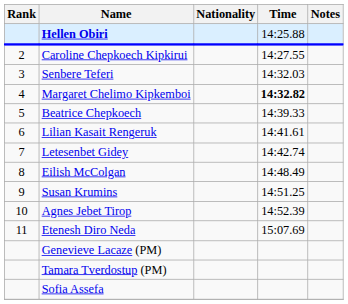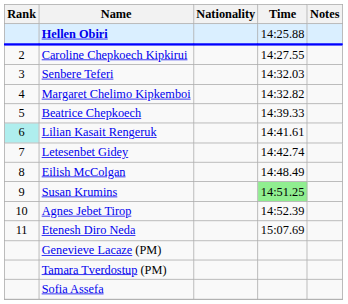(283, 93) bold -> (283, 93) normal
(22, 133) no background -> (22, 133) paleturquoise background
(283, 191) no background -> (283, 191) lightgreen background
